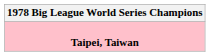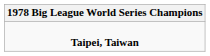(105, 42) pink background -> (105, 42) no background
